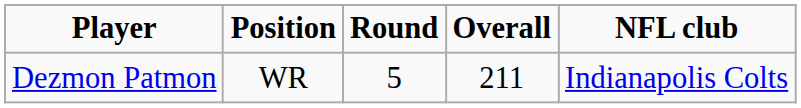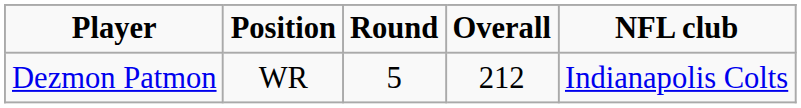(502, 77) 211 -> (502, 77) 212
